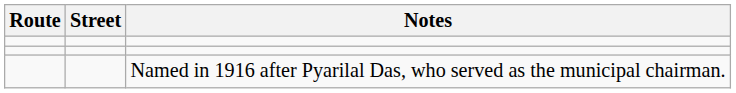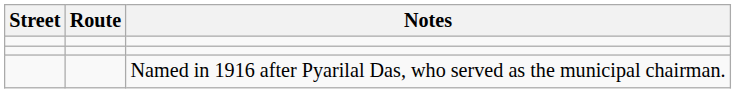columns swapped: (96, 20) <-> (35, 20)
